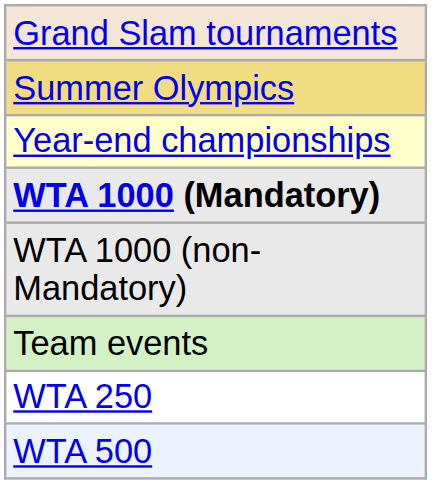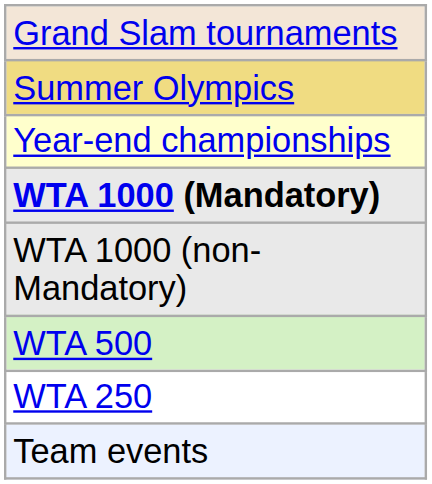(111, 343) Team events -> (83, 343) WTA 500
(83, 452) WTA 500 -> (111, 452) Team events
